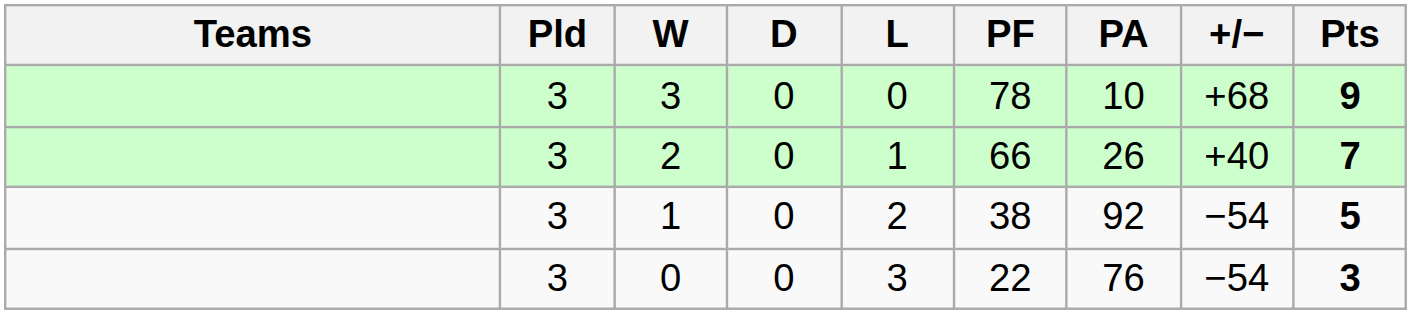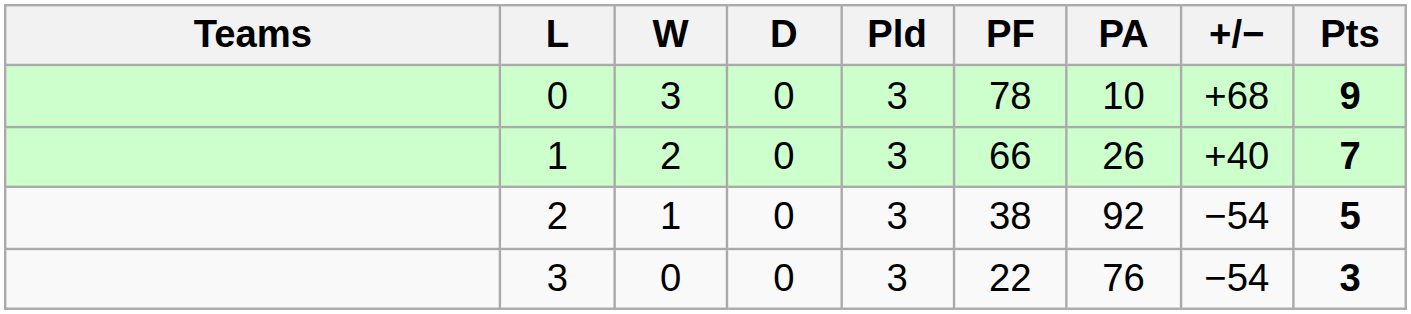columns swapped: (557, 34) <-> (897, 34)
